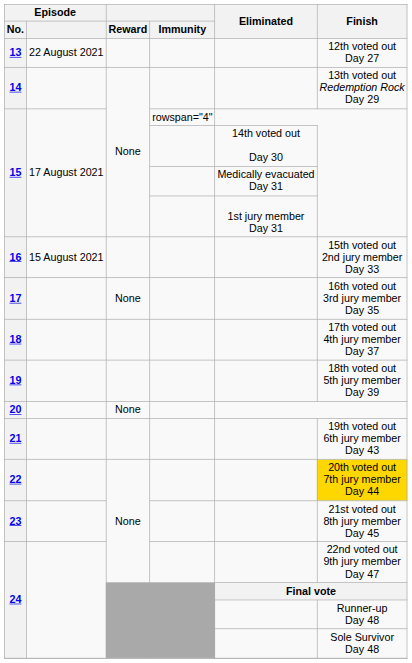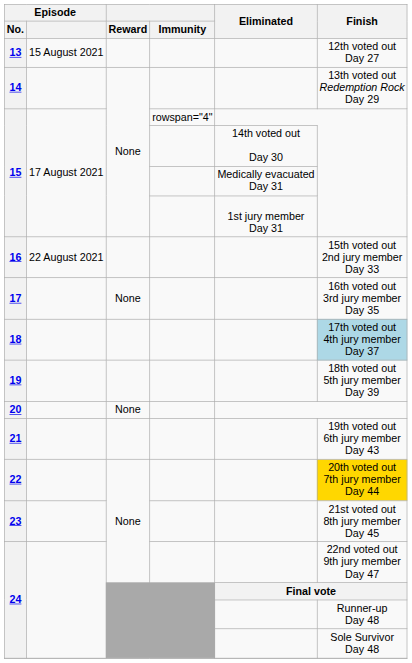(66, 53) 22 August 2021 -> (66, 53) 15 August 2021
(66, 257) 15 August 2021 -> (66, 257) 22 August 2021
(362, 339) no background -> (362, 339) lightblue background
